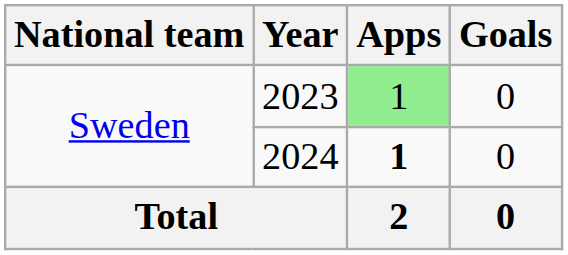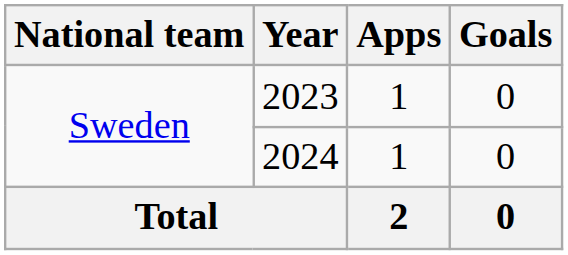(399, 95) lightgreen background -> (399, 95) no background
(399, 156) bold -> (399, 156) normal
